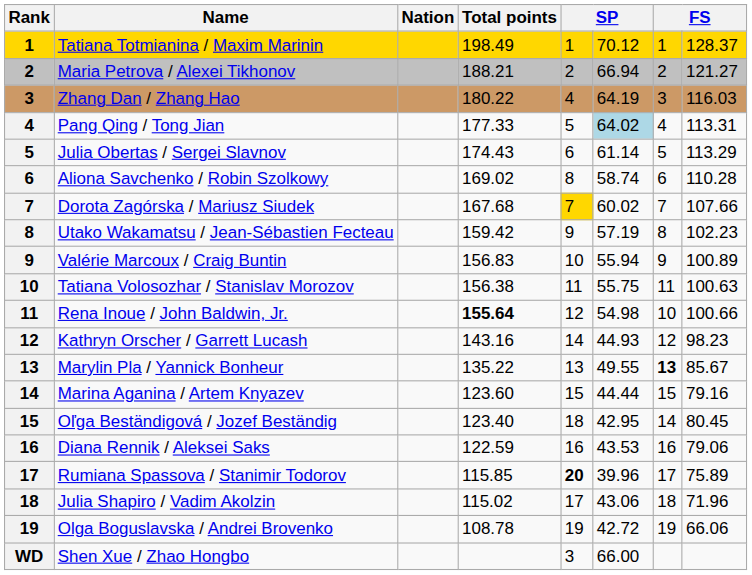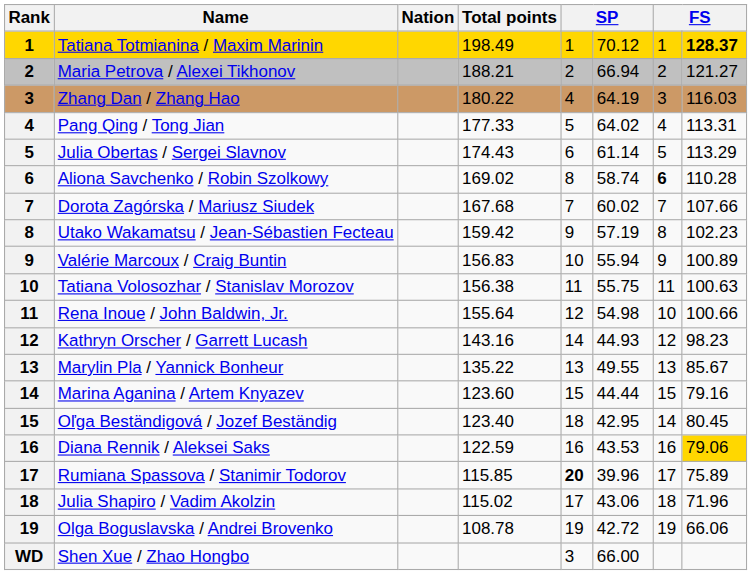(712, 44) normal -> (712, 44) bold
(618, 125) lightblue background -> (618, 125) no background
(662, 179) normal -> (662, 179) bold
(569, 206) gold background -> (569, 206) no background
(488, 313) bold -> (488, 313) normal
(667, 367) bold -> (667, 367) normal
(707, 448) no background -> (707, 448) gold background
